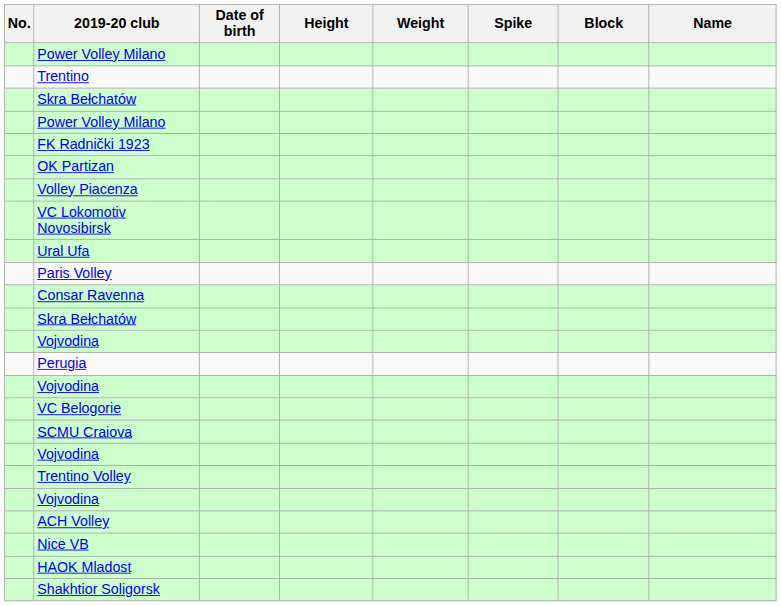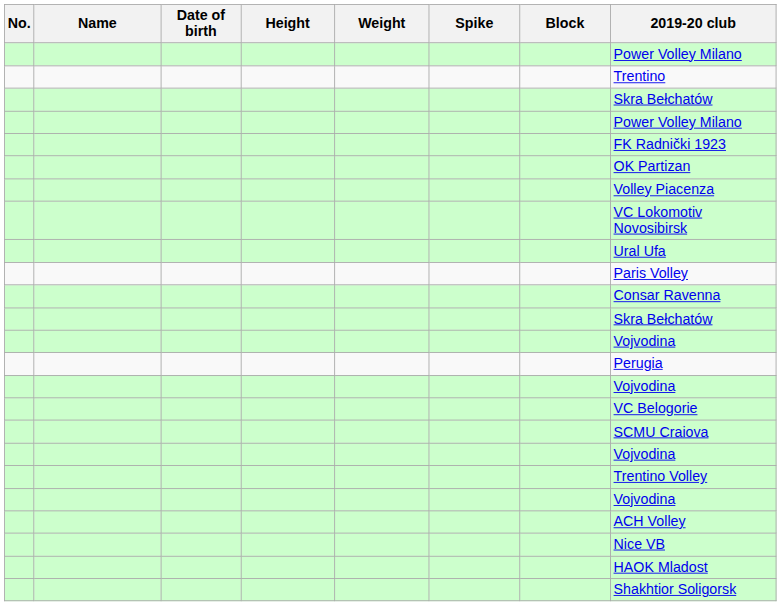columns swapped: (713, 23) <-> (117, 23)
